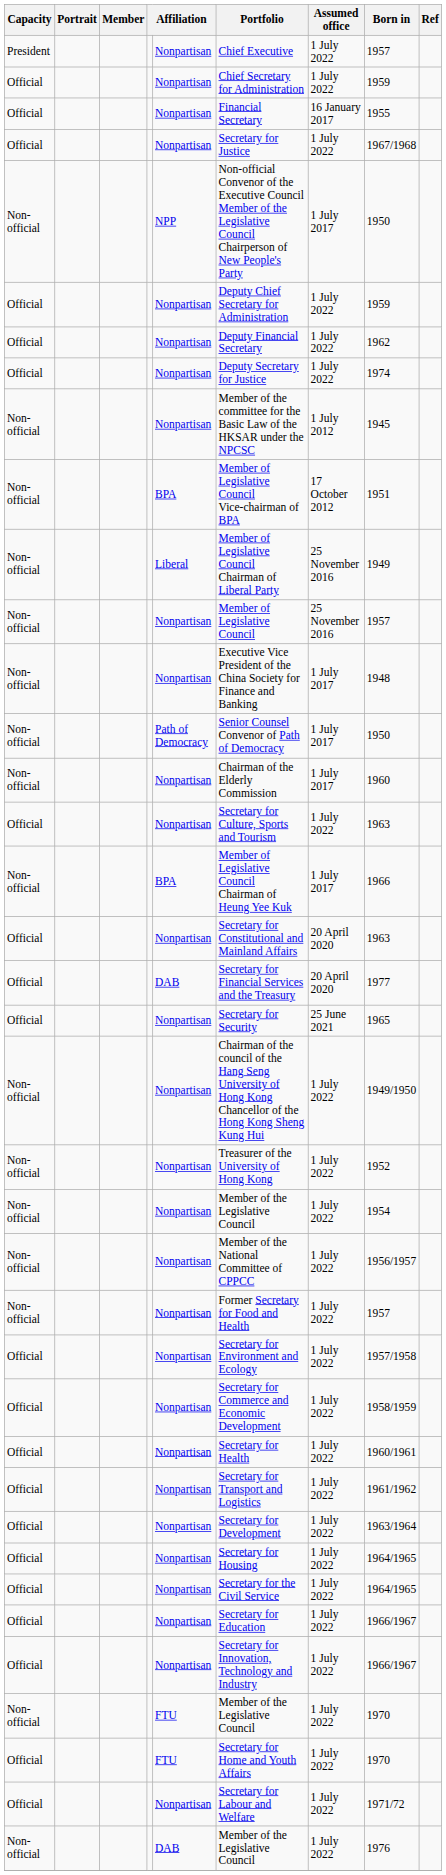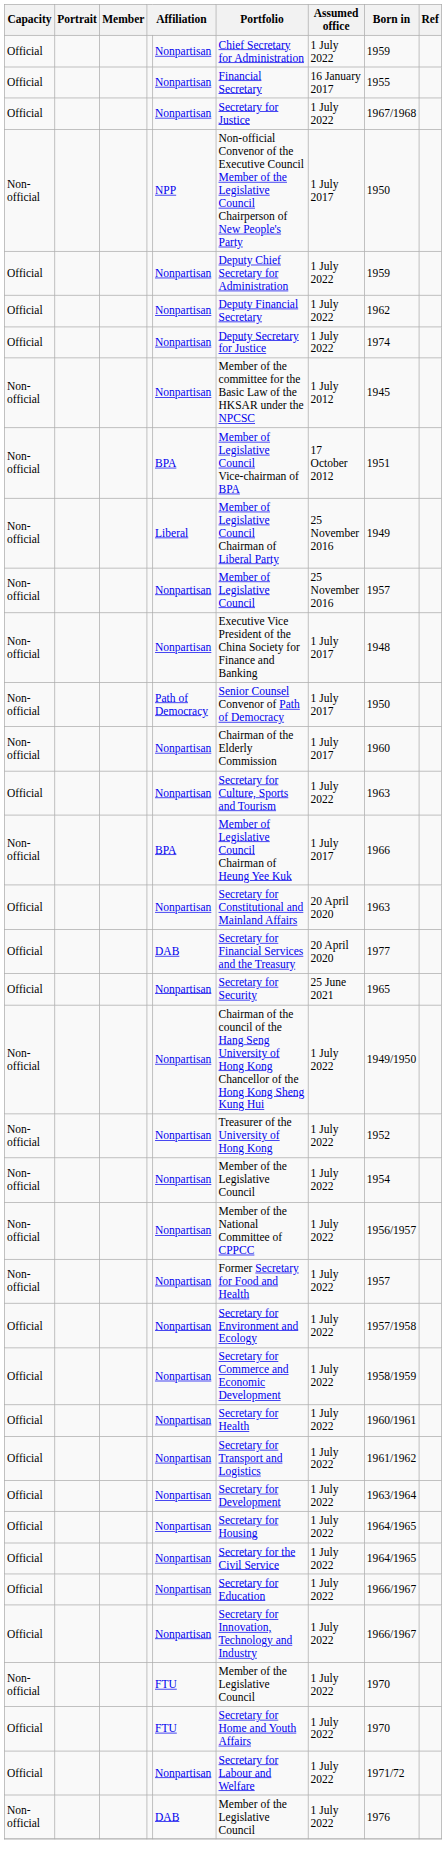- row: (28, 51)
